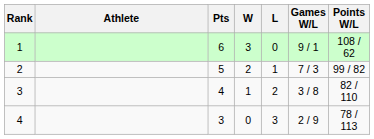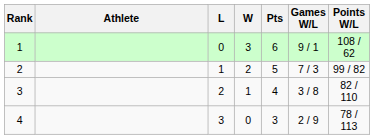columns swapped: (221, 19) <-> (275, 19)
